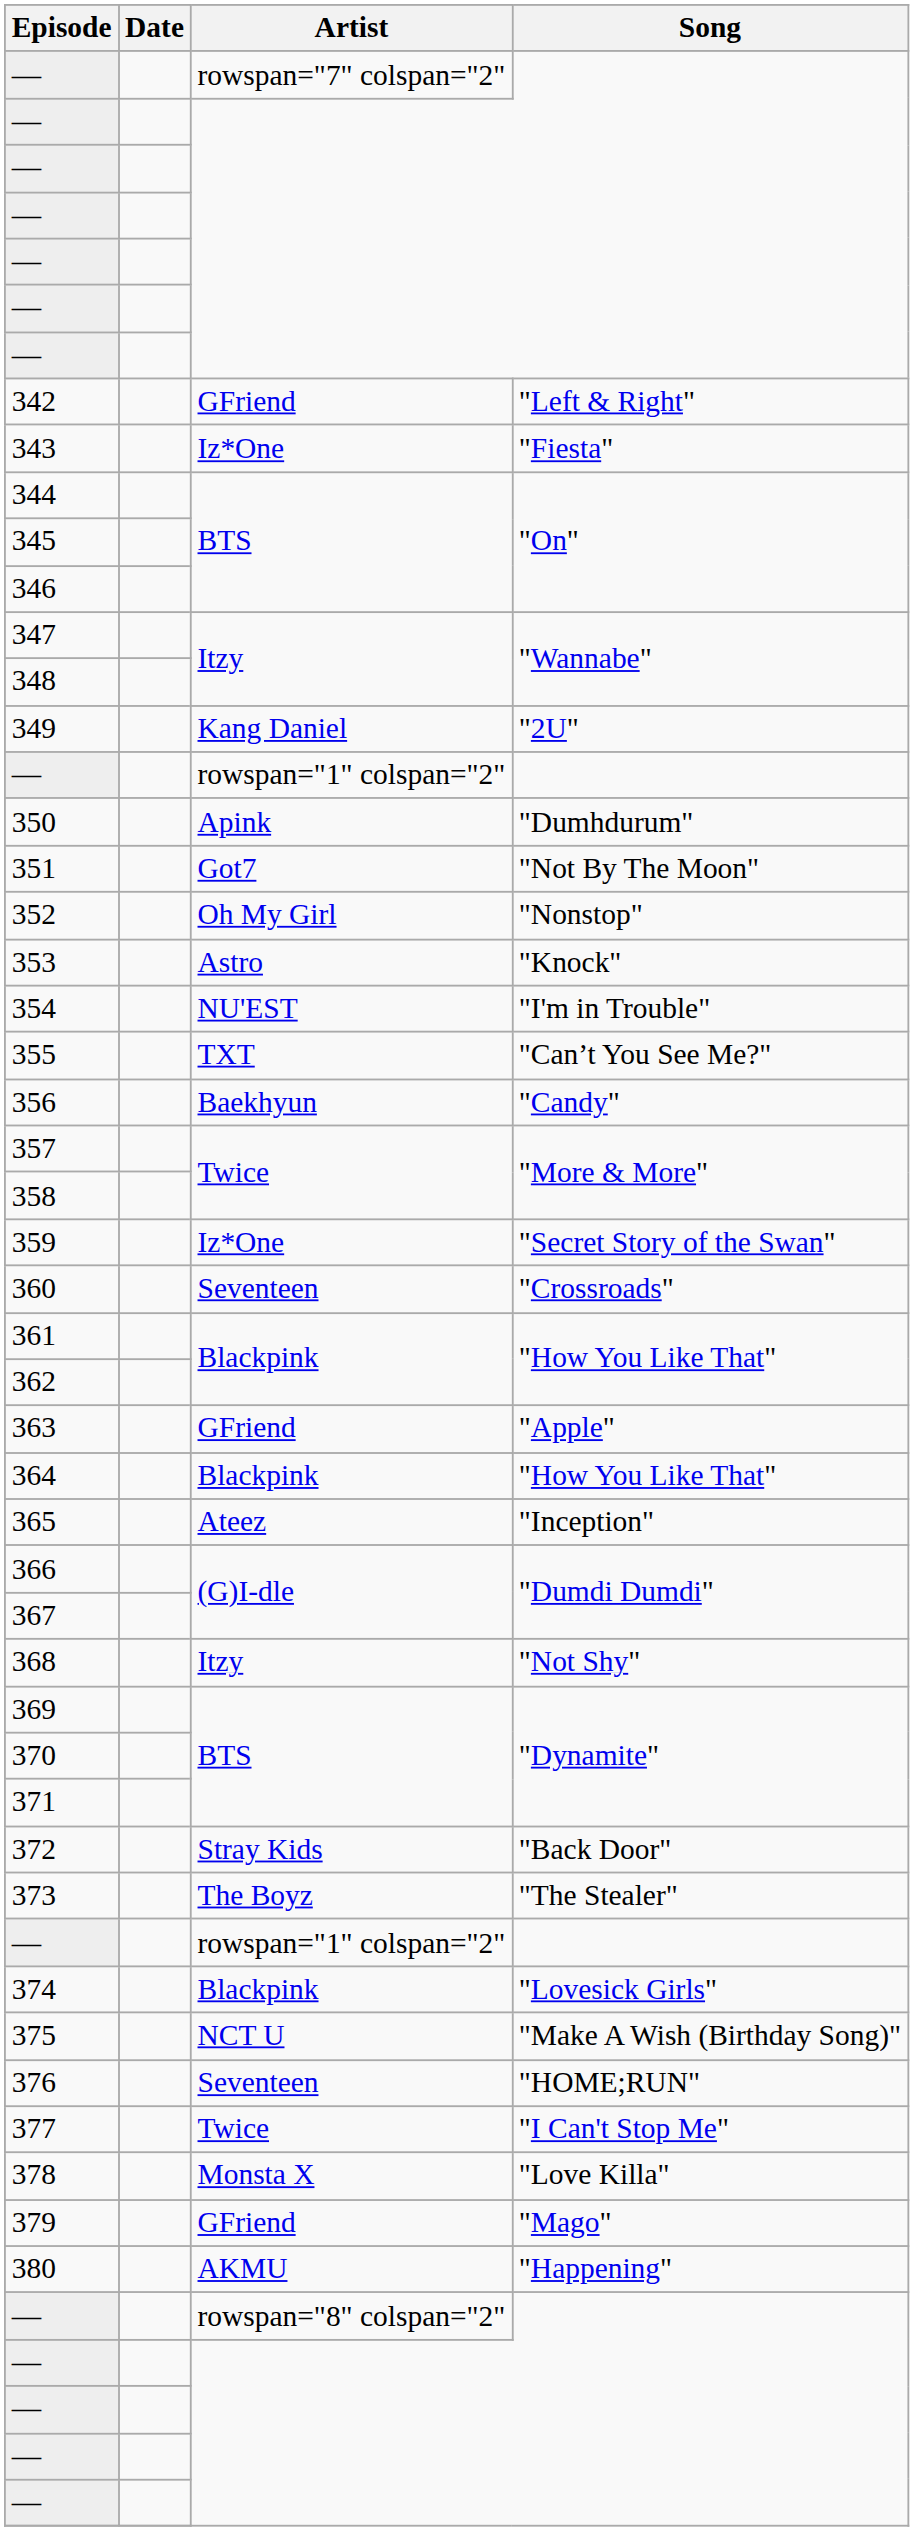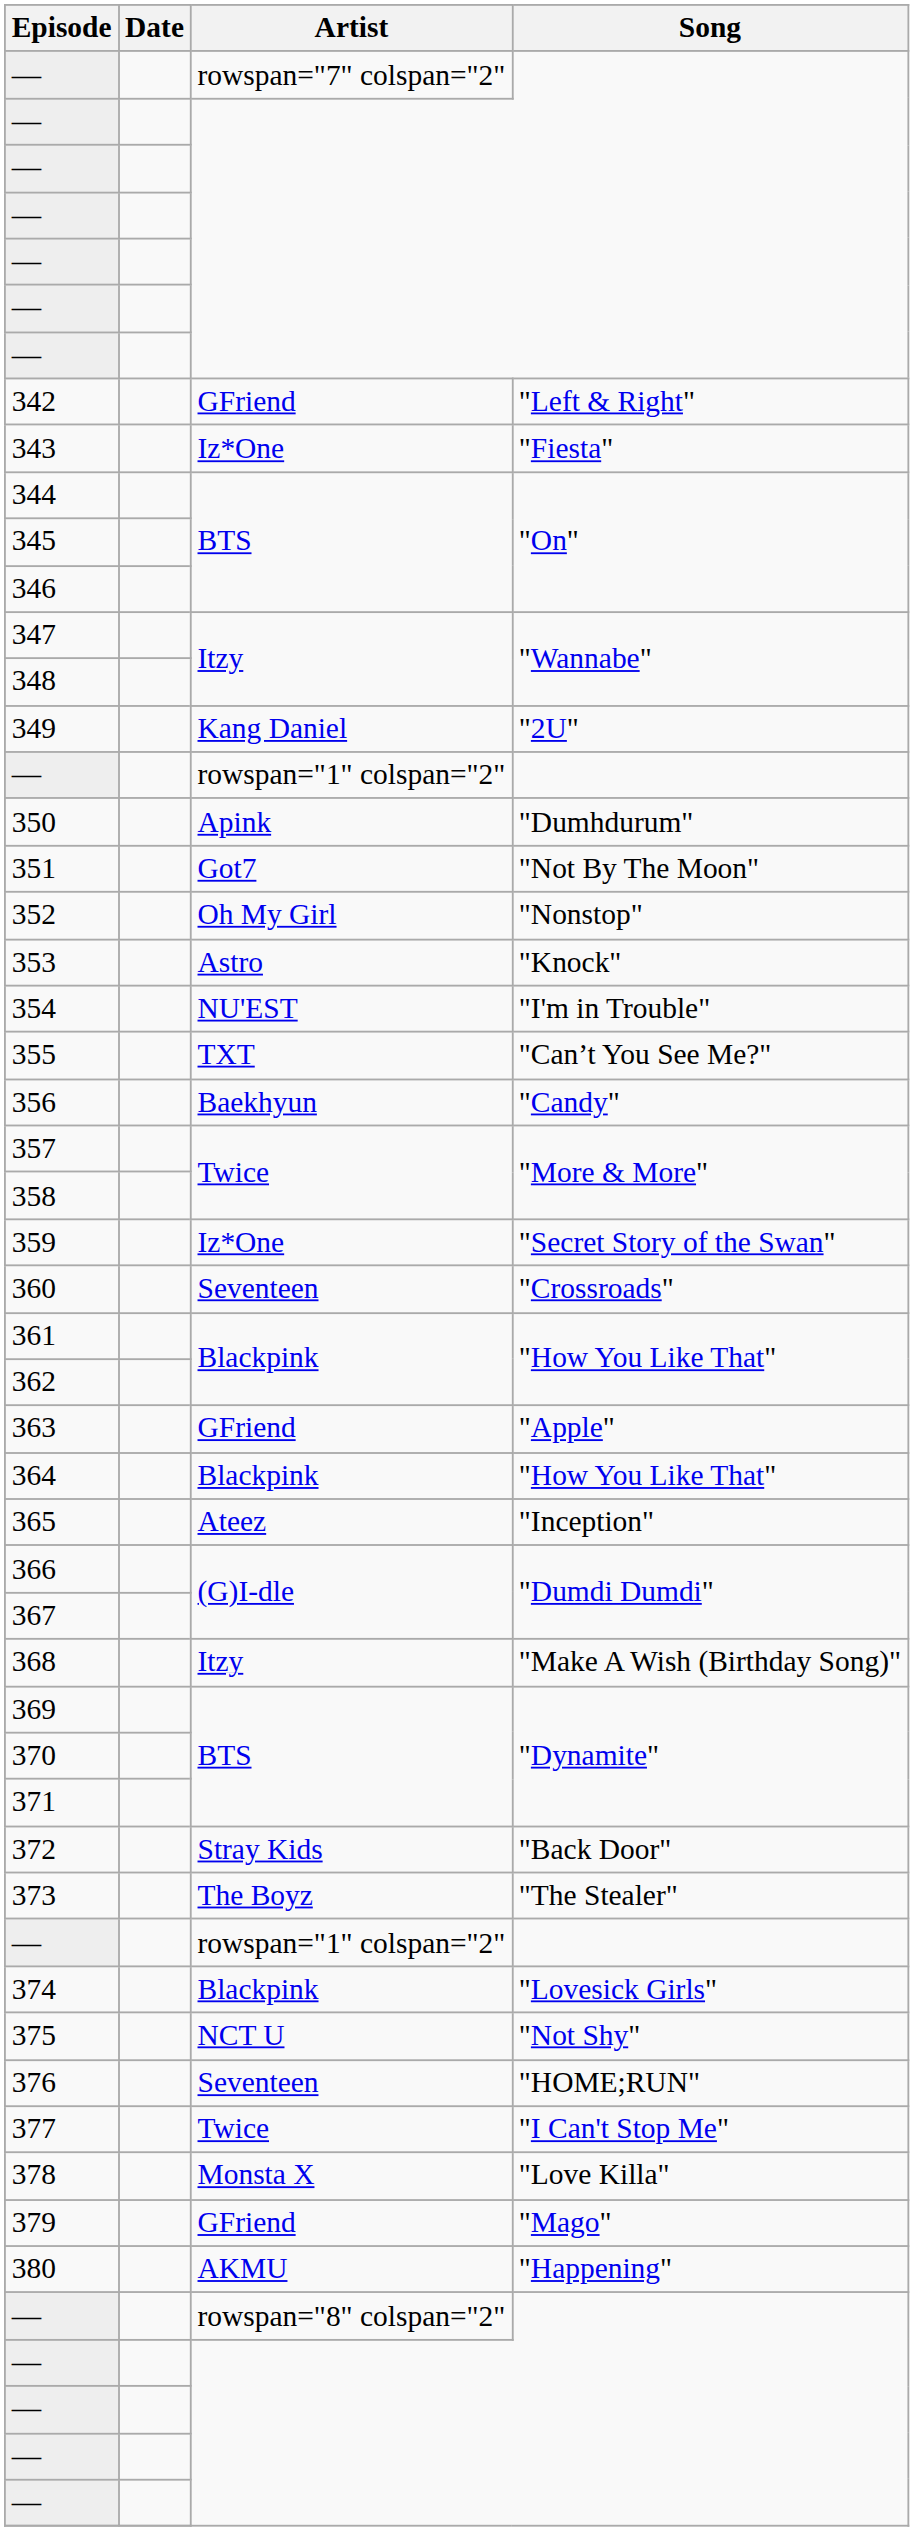(580, 1661) "Not Shy" -> (710, 1661) "Make A Wish (Birthday Song)"
(710, 2035) "Make A Wish (Birthday Song)" -> (580, 2035) "Not Shy"
